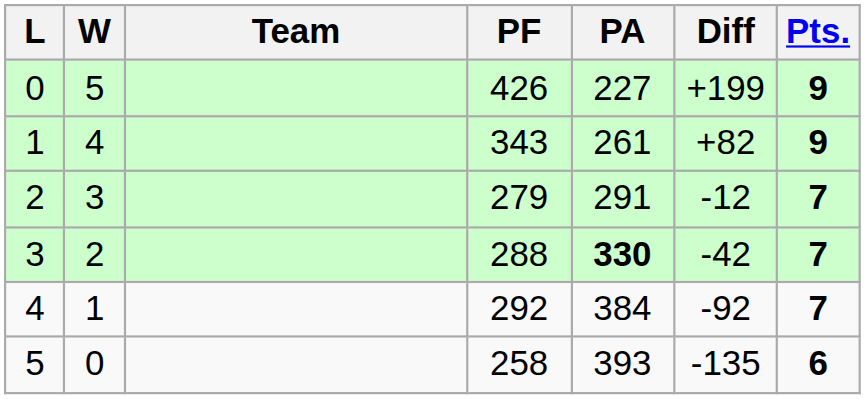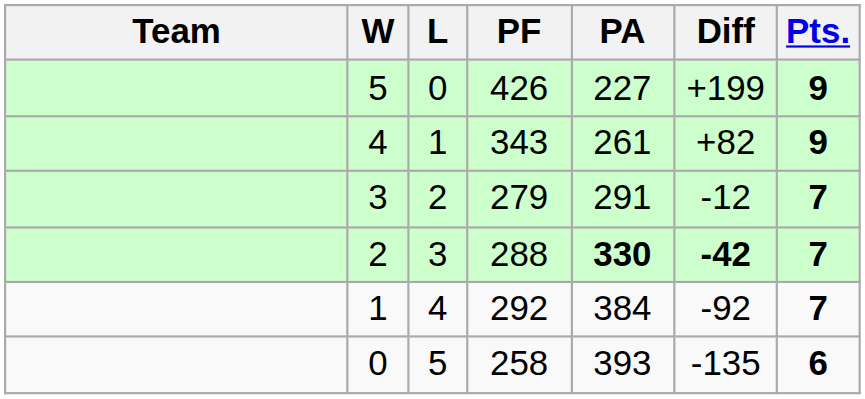columns swapped: (296, 32) <-> (35, 32)
(726, 253) normal -> (726, 253) bold
